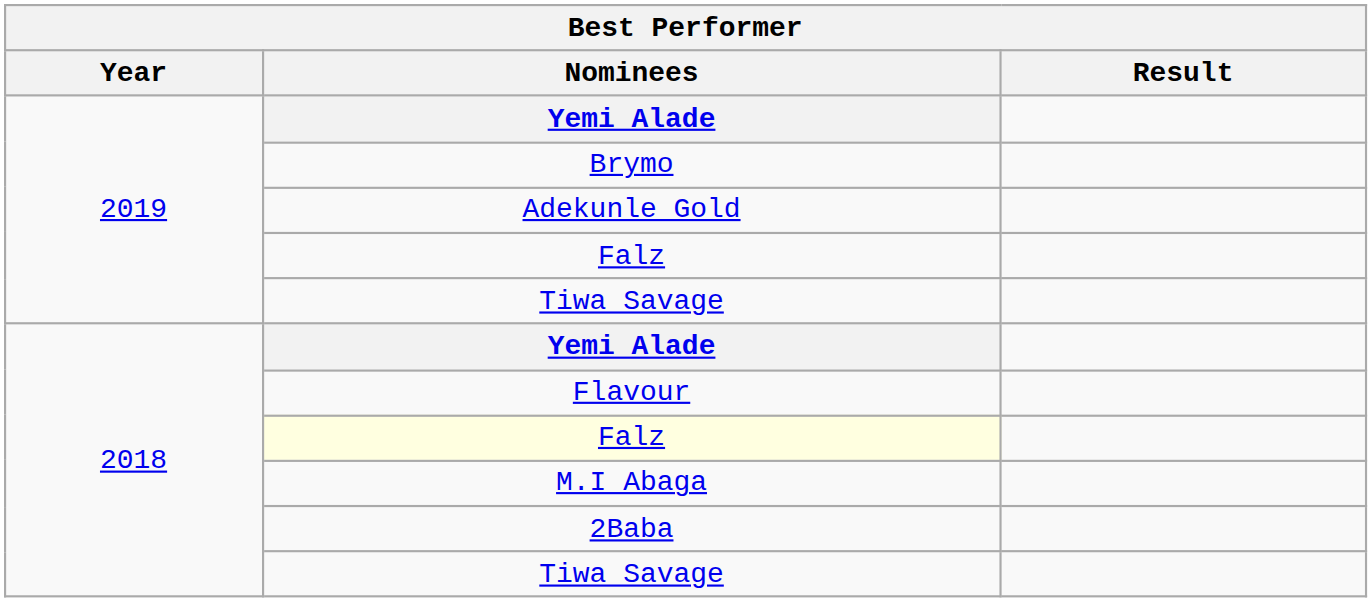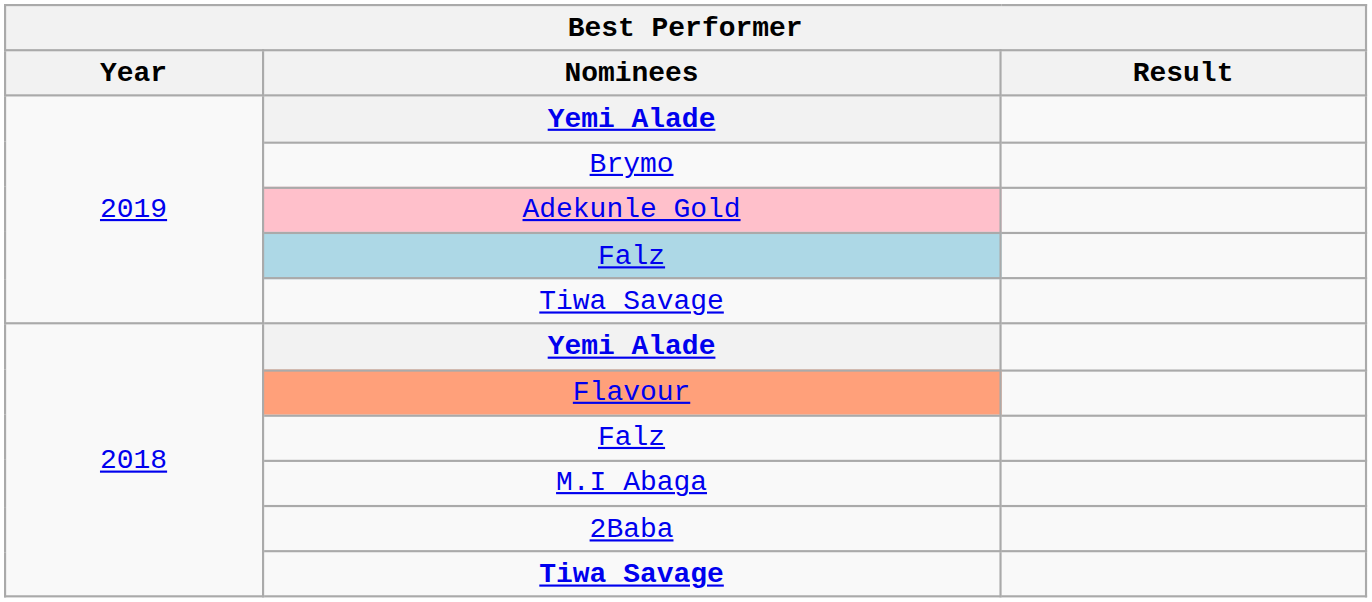(632, 210) no background -> (632, 210) pink background
(632, 256) no background -> (632, 256) lightblue background
(632, 392) no background -> (632, 392) lightsalmon background
(632, 438) lightyellow background -> (632, 438) no background
(632, 574) normal -> (632, 574) bold
